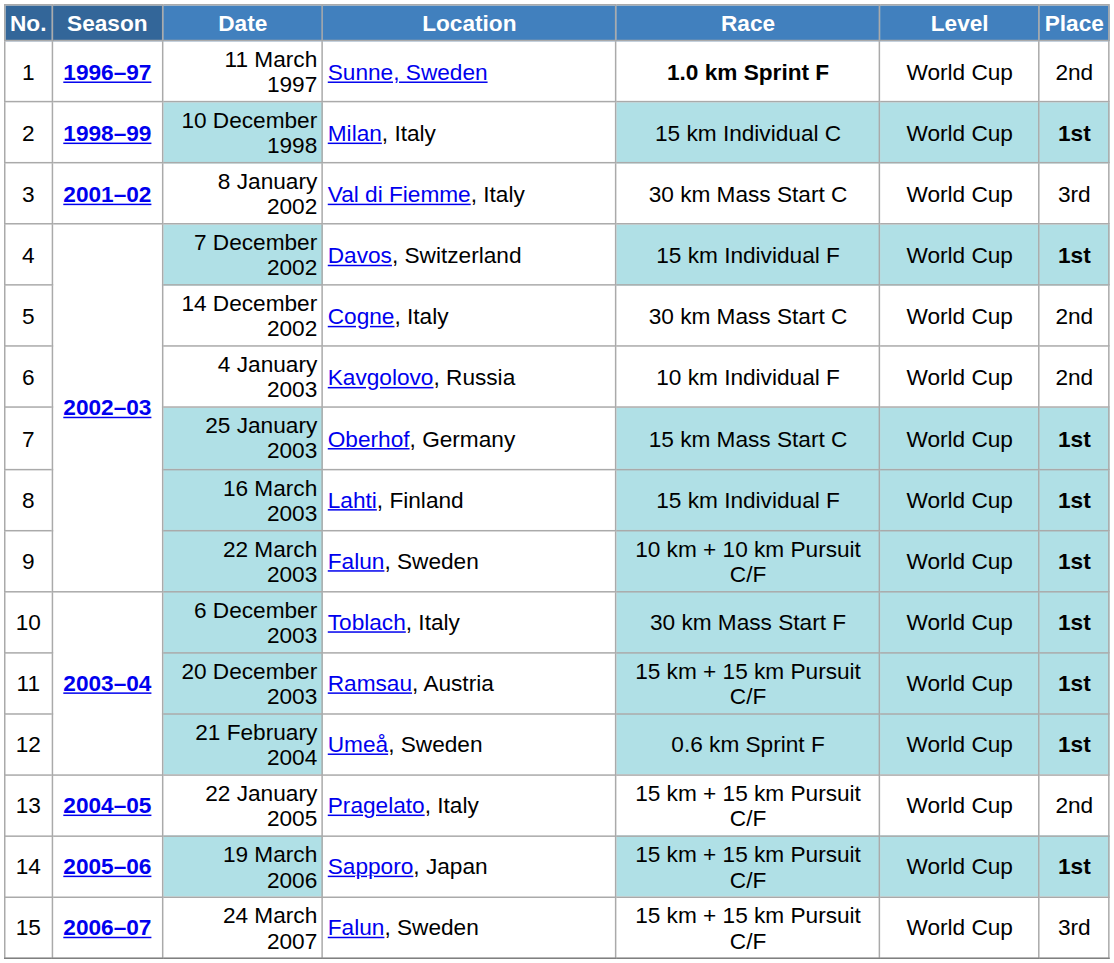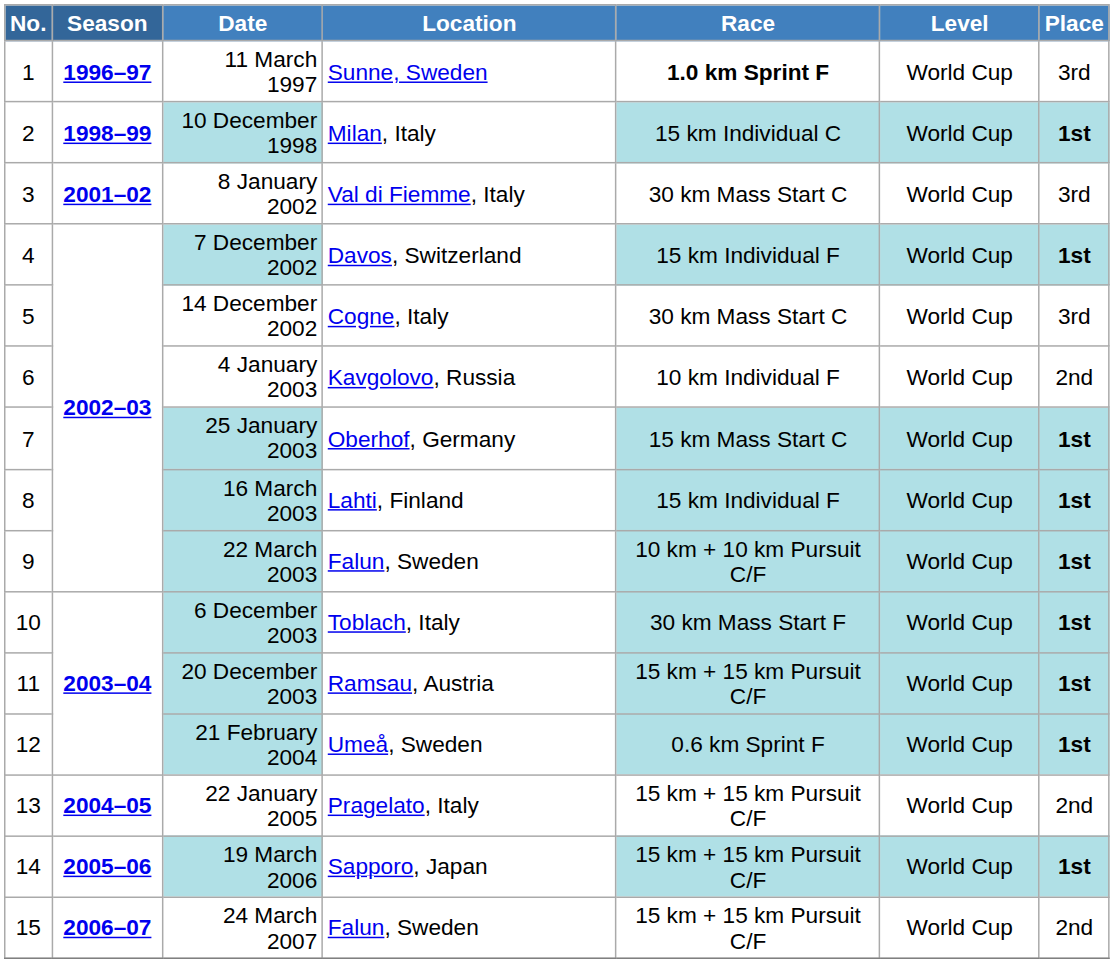(1074, 71) 2nd -> (1074, 71) 3rd
(1074, 316) 2nd -> (1074, 316) 3rd
(1074, 928) 3rd -> (1074, 928) 2nd
